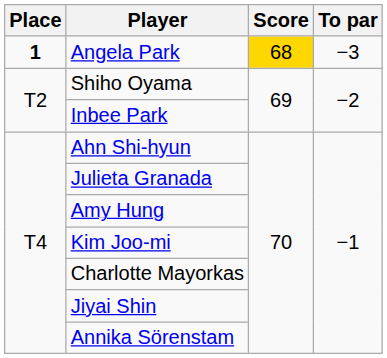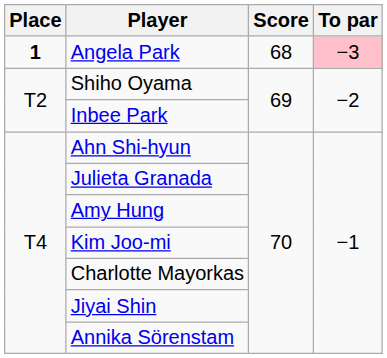(281, 52) gold background -> (281, 52) no background
(348, 52) no background -> (348, 52) pink background
